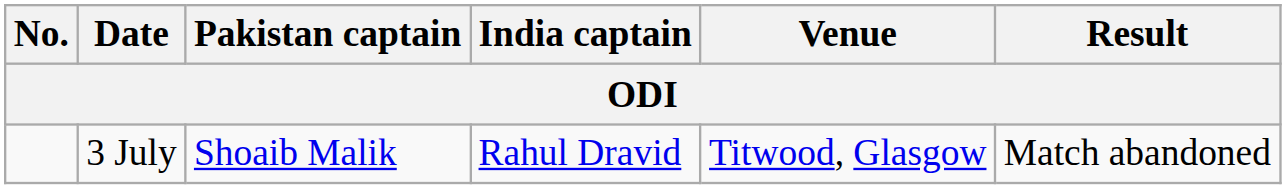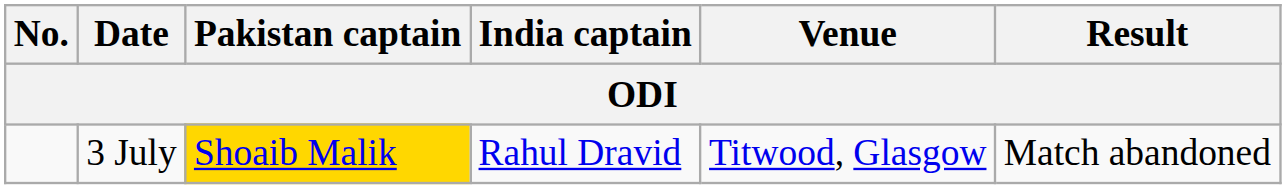(295, 152) no background -> (295, 152) gold background
